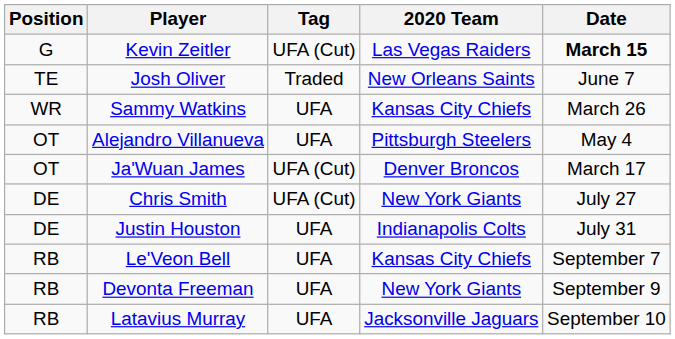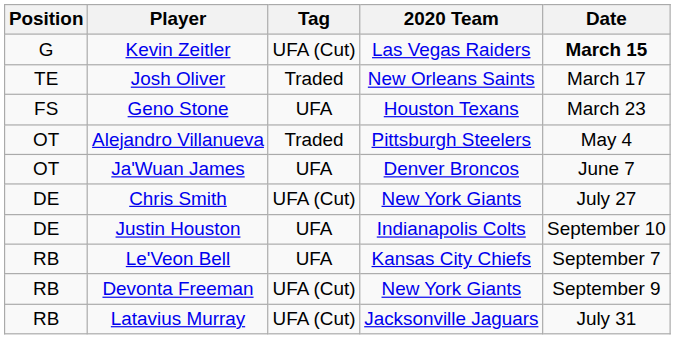(606, 79) June 7 -> (606, 79) March 17
+ row: (178, 109)
- row: (178, 109)
(314, 139) UFA -> (314, 139) Traded
(314, 169) UFA (Cut) -> (314, 169) UFA
(606, 169) March 17 -> (606, 169) June 7
(606, 229) July 31 -> (606, 229) September 10
(314, 288) UFA -> (314, 288) UFA (Cut)
(314, 318) UFA -> (314, 318) UFA (Cut)
(606, 318) September 10 -> (606, 318) July 31
